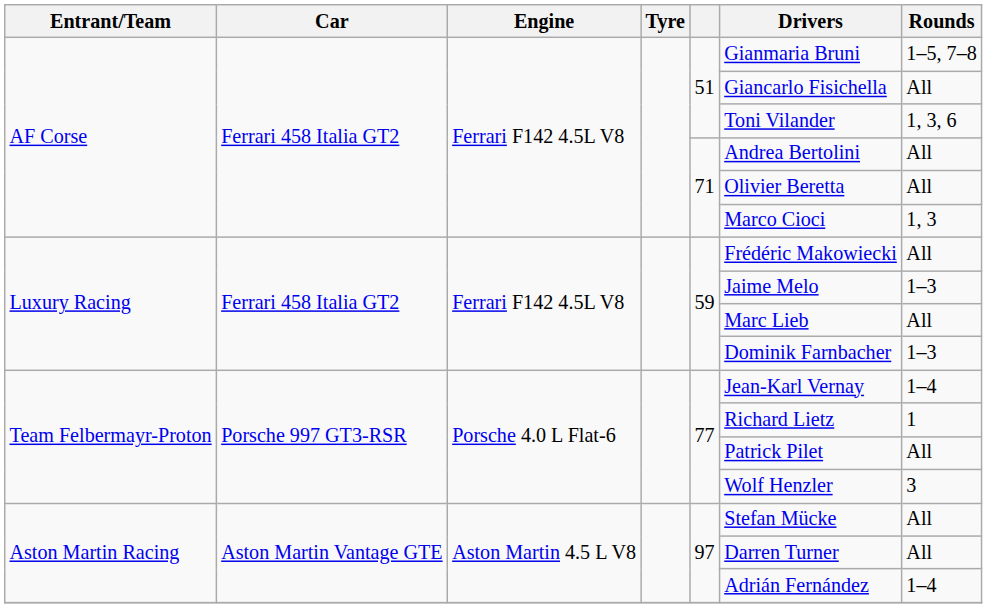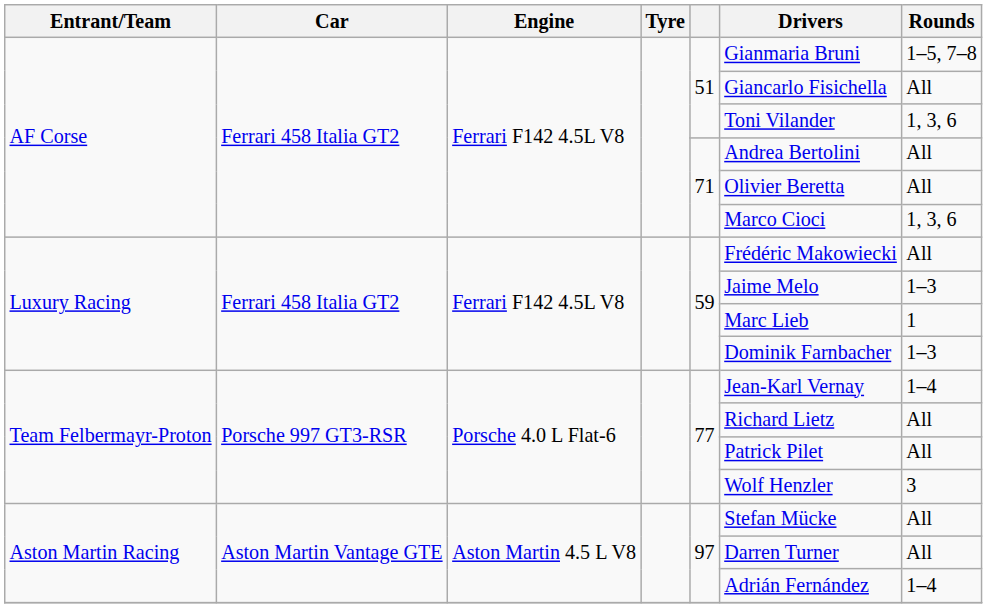(921, 219) 1, 3 -> (932, 219) 1, 3, 6
(919, 319) All -> (911, 319) 1
(911, 419) 1 -> (919, 419) All
